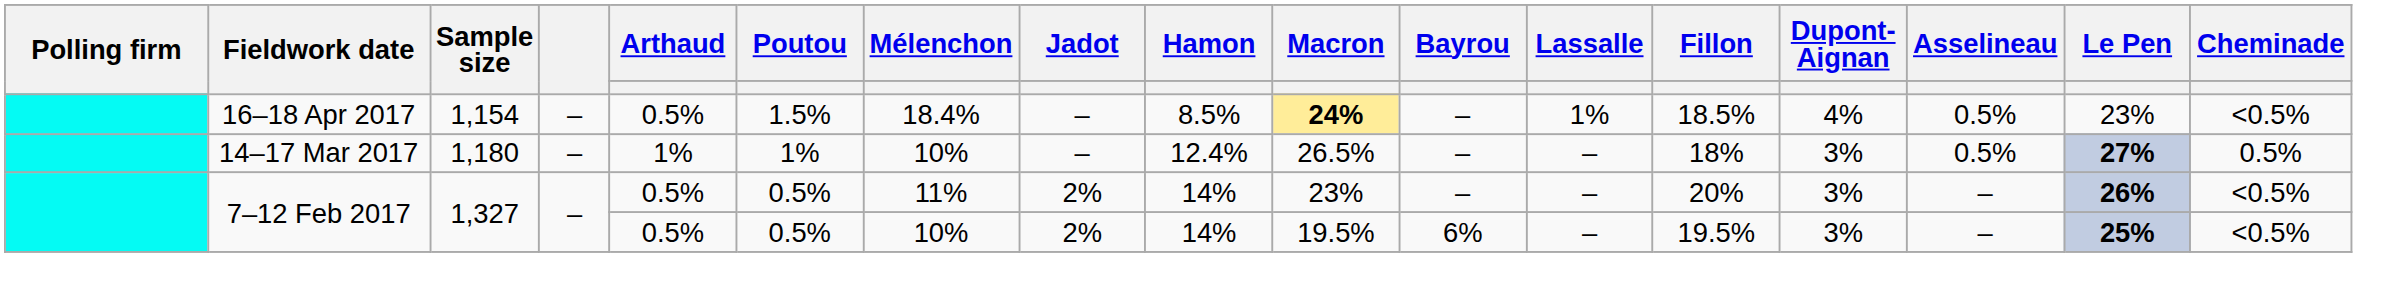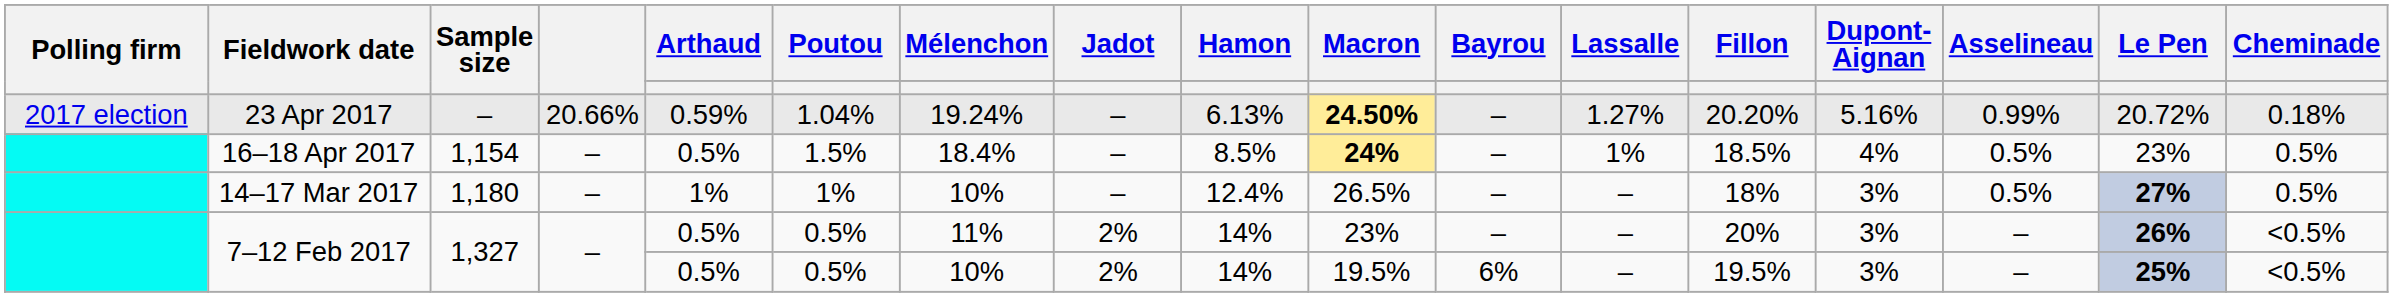+ row: (319, 114)
(2271, 114) <0.5% -> (2307, 153) 0.5%
